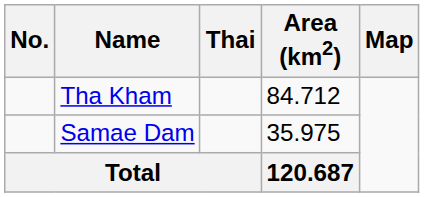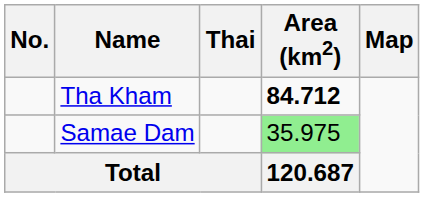(310, 96) normal -> (310, 96) bold
(310, 134) no background -> (310, 134) lightgreen background
